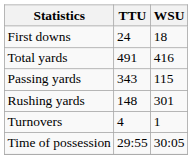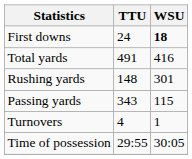(161, 36) normal -> (161, 36) bold
rows swapped: (46, 100) <-> (44, 79)
